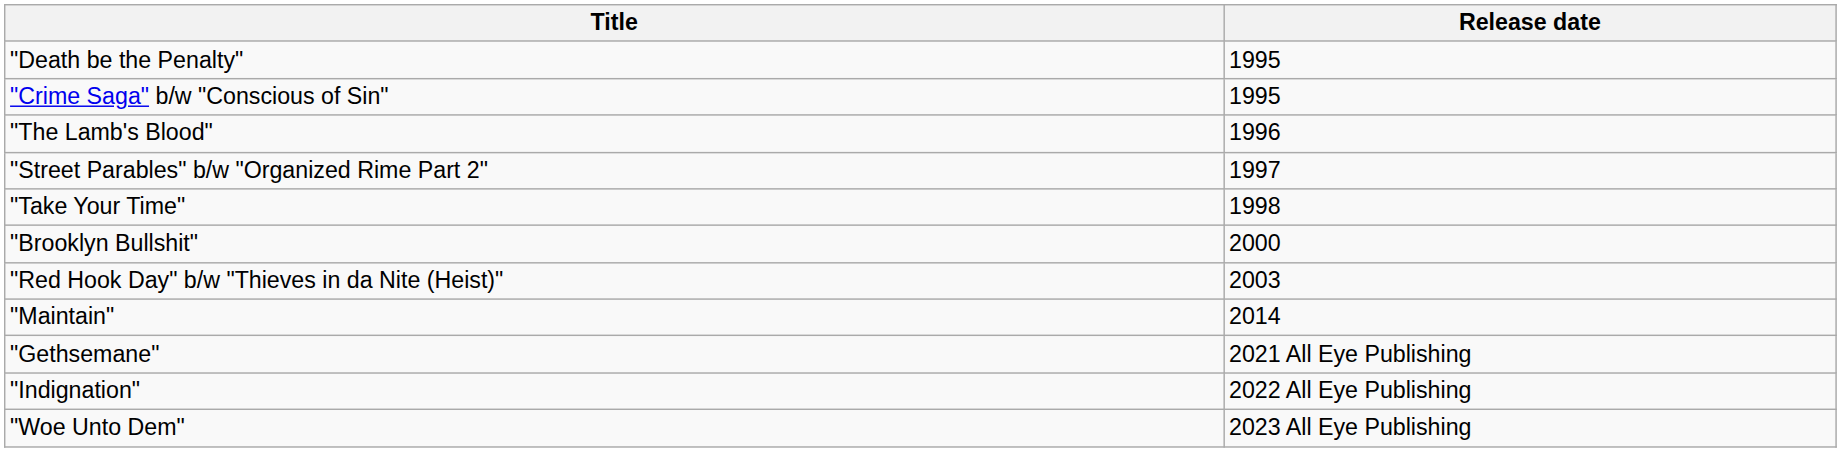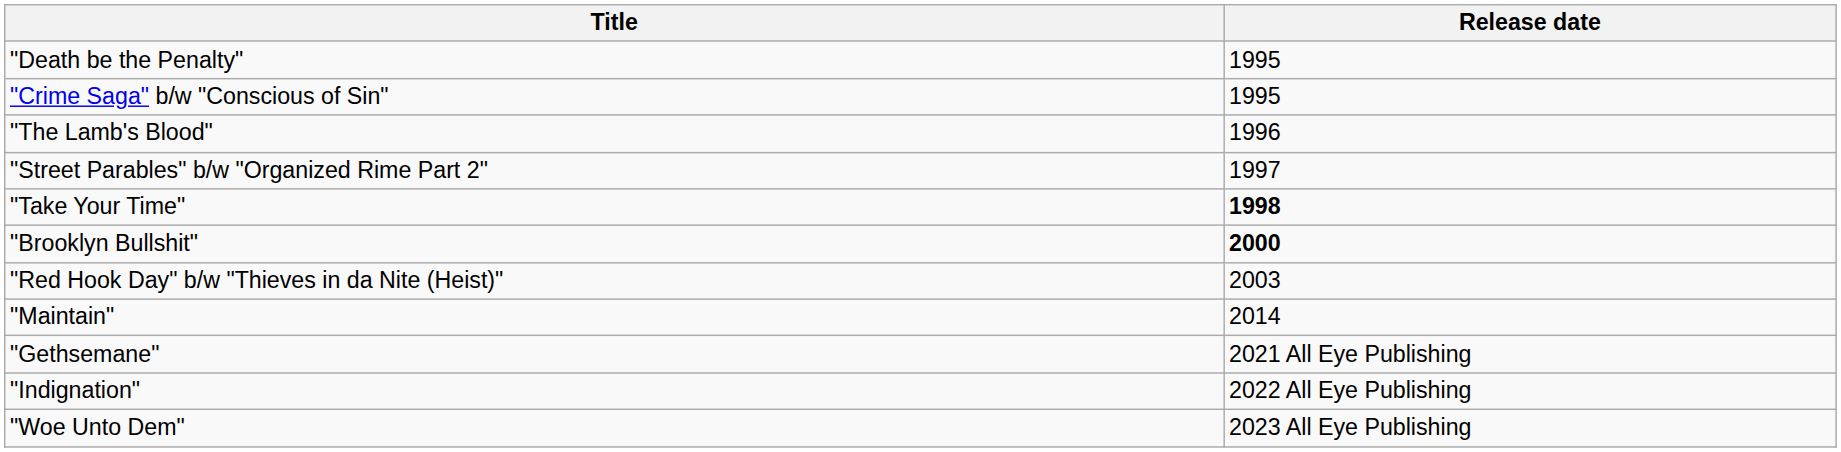(1255, 206) normal -> (1255, 206) bold
(1255, 243) normal -> (1255, 243) bold
